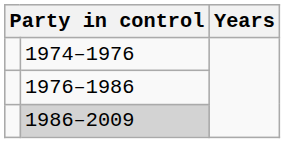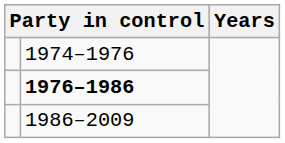(80, 87) normal -> (80, 87) bold
(80, 120) lightgrey background -> (80, 120) no background
